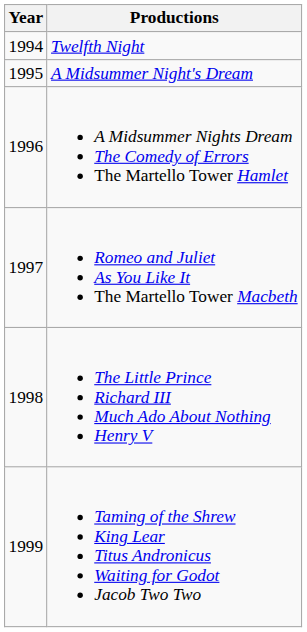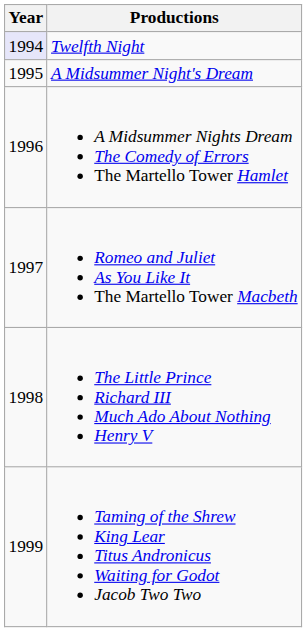(26, 45) no background -> (26, 45) lavender background
